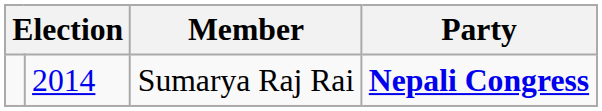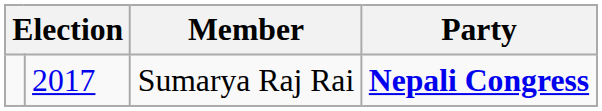(64, 79) 2014 -> (64, 79) 2017
